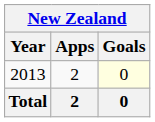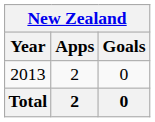(124, 74) lightyellow background -> (124, 74) no background
